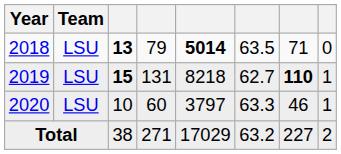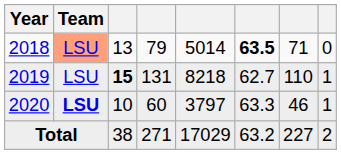(81, 47) no background -> (81, 47) lightsalmon background
(123, 47) bold -> (123, 47) normal
(205, 47) bold -> (205, 47) normal
(257, 47) normal -> (257, 47) bold
(298, 76) bold -> (298, 76) normal
(81, 105) normal -> (81, 105) bold
